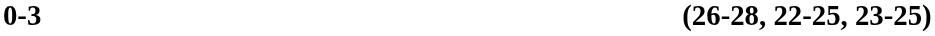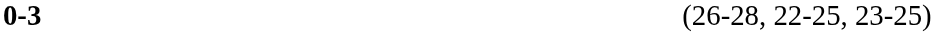(807, 15) bold -> (807, 15) normal
